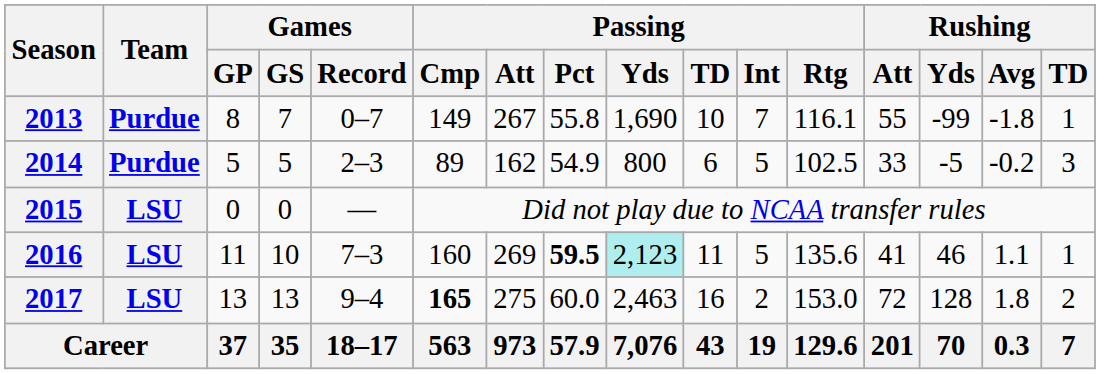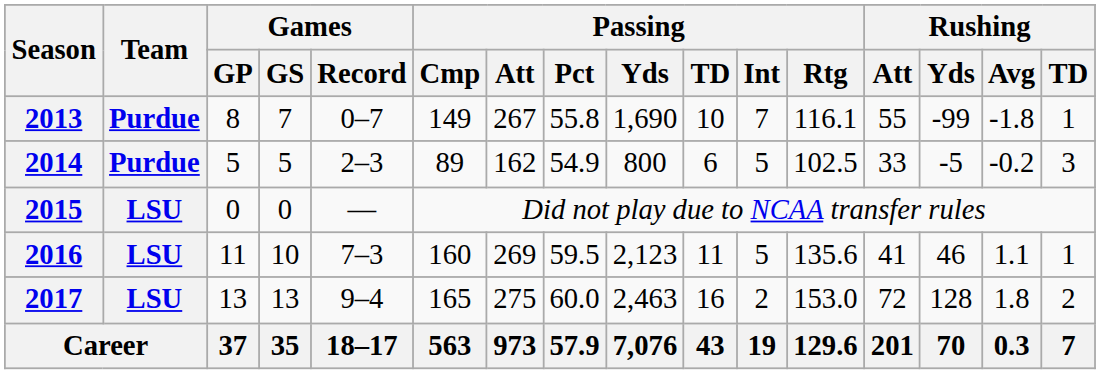(575, 254) bold -> (575, 254) normal
(645, 254) paleturquoise background -> (645, 254) no background
(450, 299) bold -> (450, 299) normal
